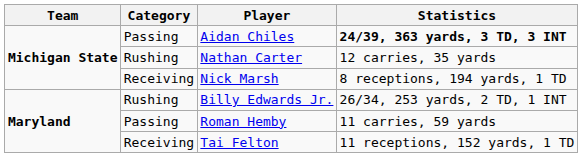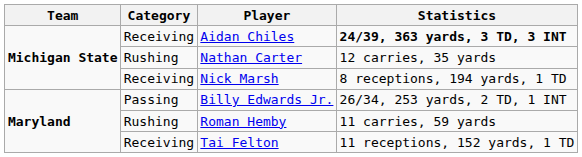(151, 36) Passing -> (159, 36) Receiving
(151, 100) Rushing -> (151, 100) Passing
(151, 121) Passing -> (151, 121) Rushing
